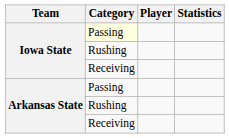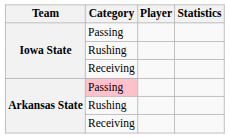(106, 32) lightyellow background -> (106, 32) no background
(106, 87) no background -> (106, 87) pink background
